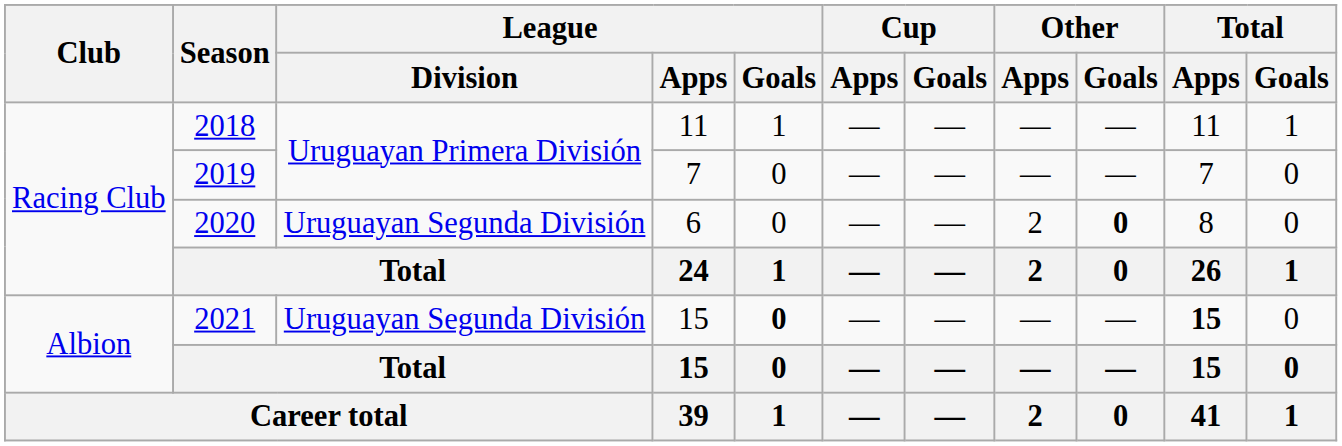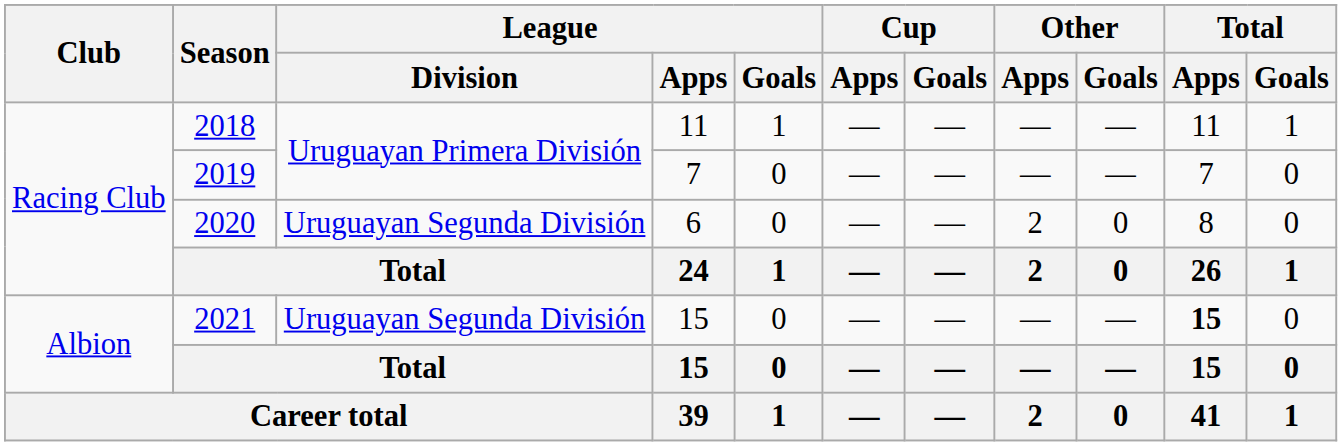(1121, 222) bold -> (1121, 222) normal
(779, 319) bold -> (779, 319) normal
